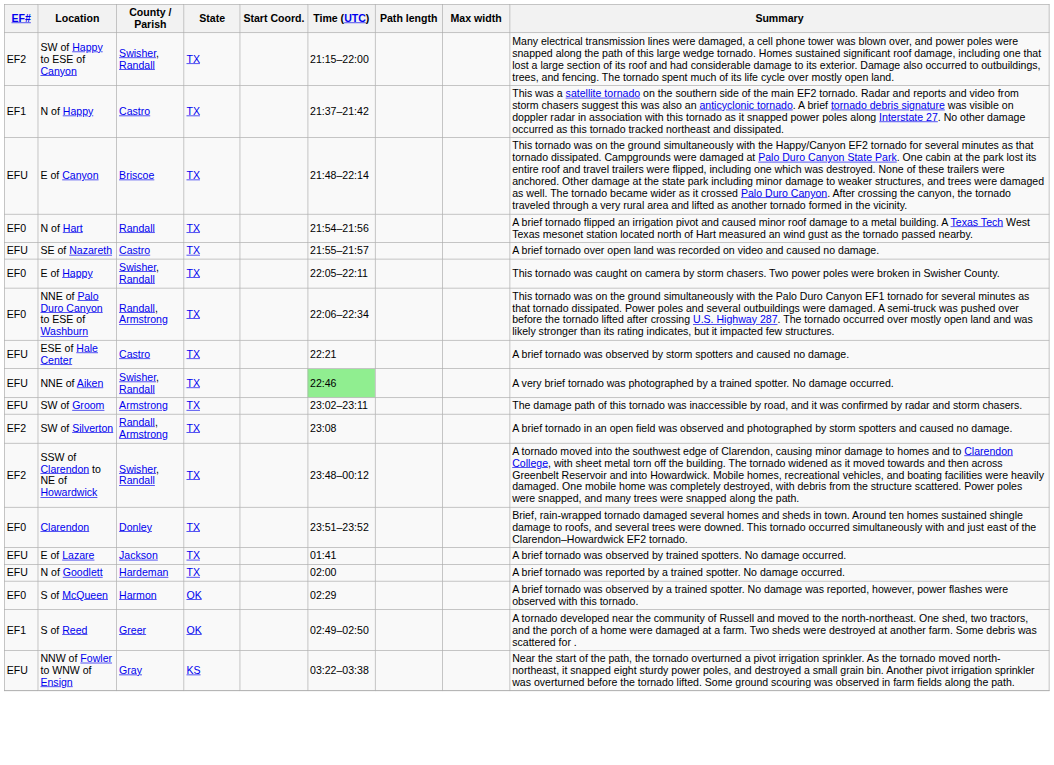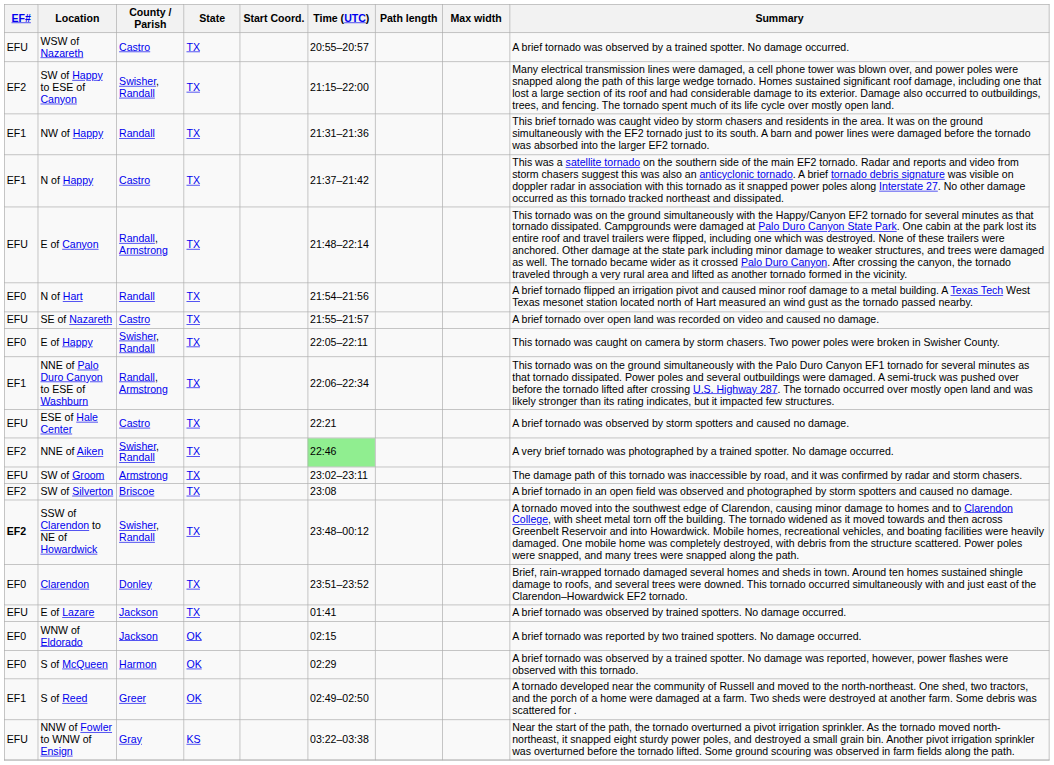+ row: (62, 47)
+ row: (72, 134)
(137, 175) Briscoe -> (143, 245) Randall, Armstrong
(16, 314) EF0 -> (16, 383) EF1
(17, 383) EFU -> (16, 452) EF2
(143, 428) Randall, Armstrong -> (137, 491) Briscoe
(16, 475) normal -> (16, 532) bold
- row: (72, 572)
+ row: (62, 636)
